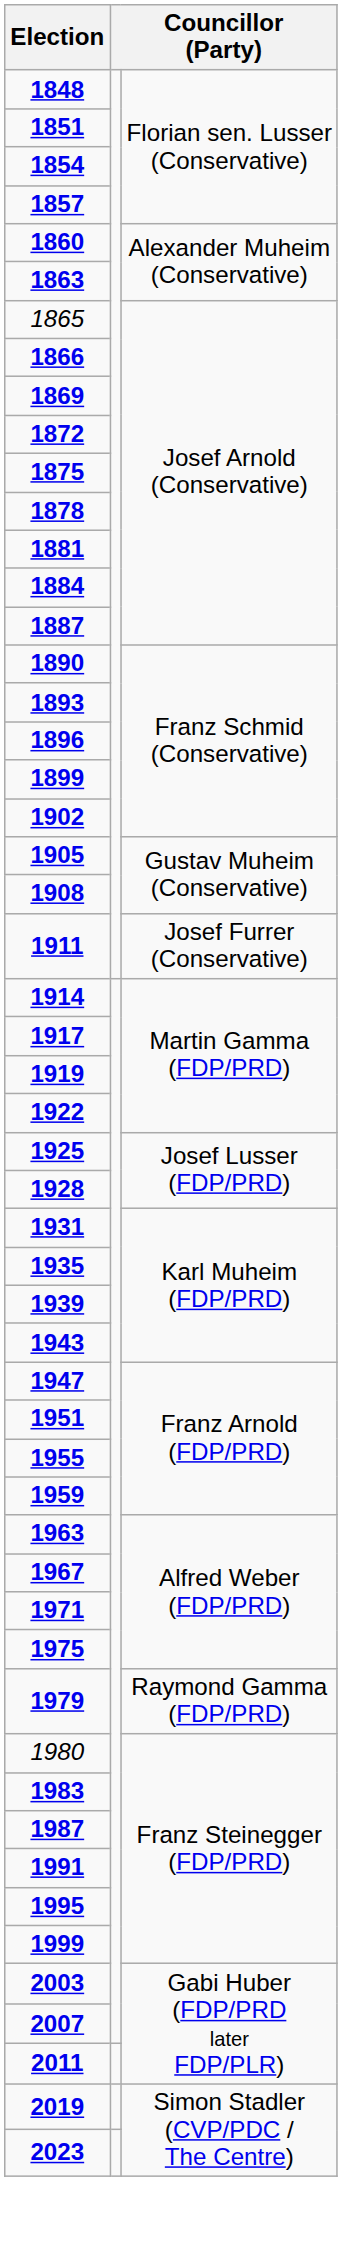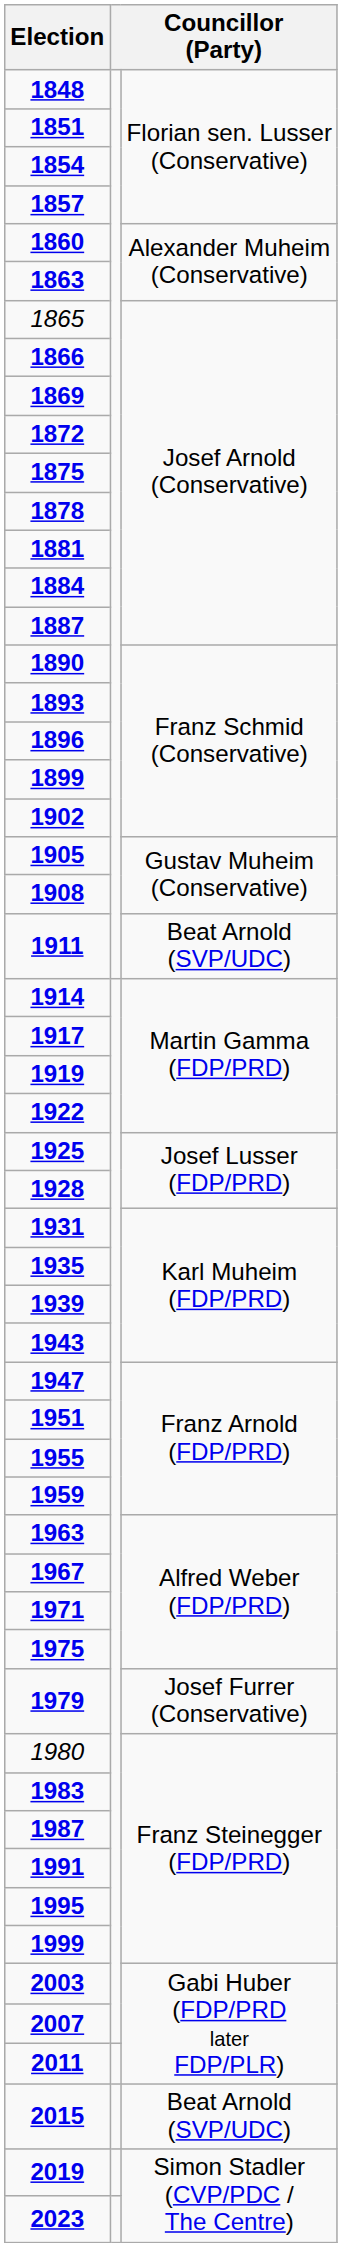(229, 945) Josef Furrer (Conservative) -> (229, 945) Beat Arnold (SVP/UDC)
(229, 1700) Raymond Gamma (FDP/PRD) -> (229, 1700) Josef Furrer (Conservative)
+ row: (57, 2116)
